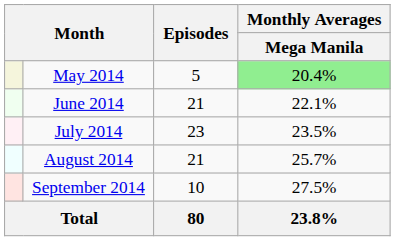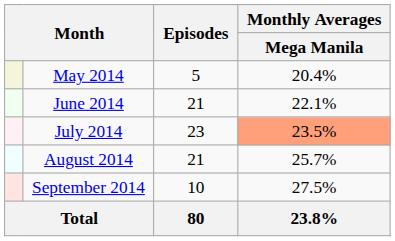(314, 75) lightgreen background -> (314, 75) no background
(314, 131) no background -> (314, 131) lightsalmon background
